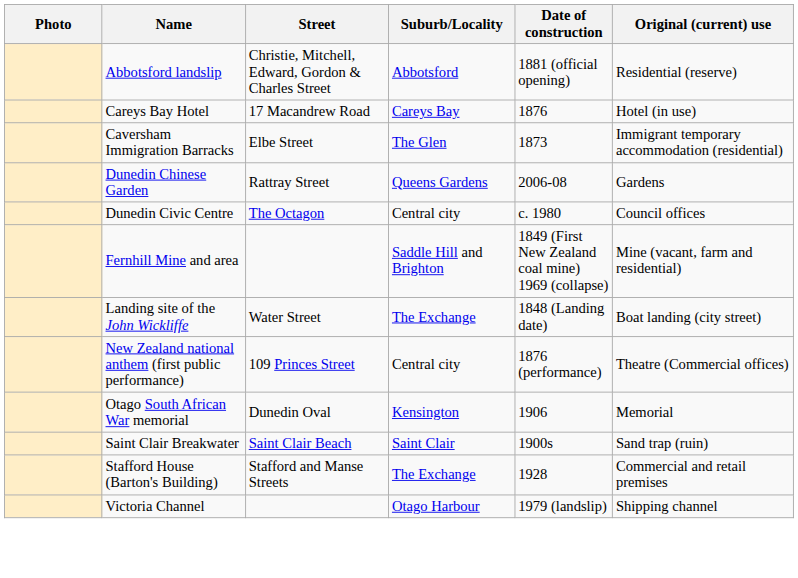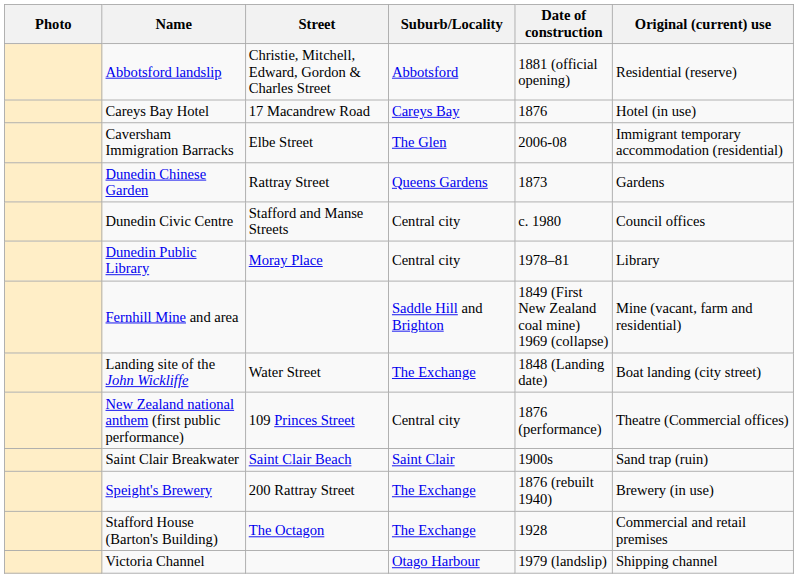(533, 142) 1873 -> (542, 142) 2006-08
(542, 182) 2006-08 -> (533, 182) 1873
(287, 213) The Octagon -> (306, 221) Stafford and Manse Streets
+ row: (151, 261)
- row: (166, 412)
+ row: (159, 491)
(306, 474) Stafford and Manse Streets -> (287, 530) The Octagon
